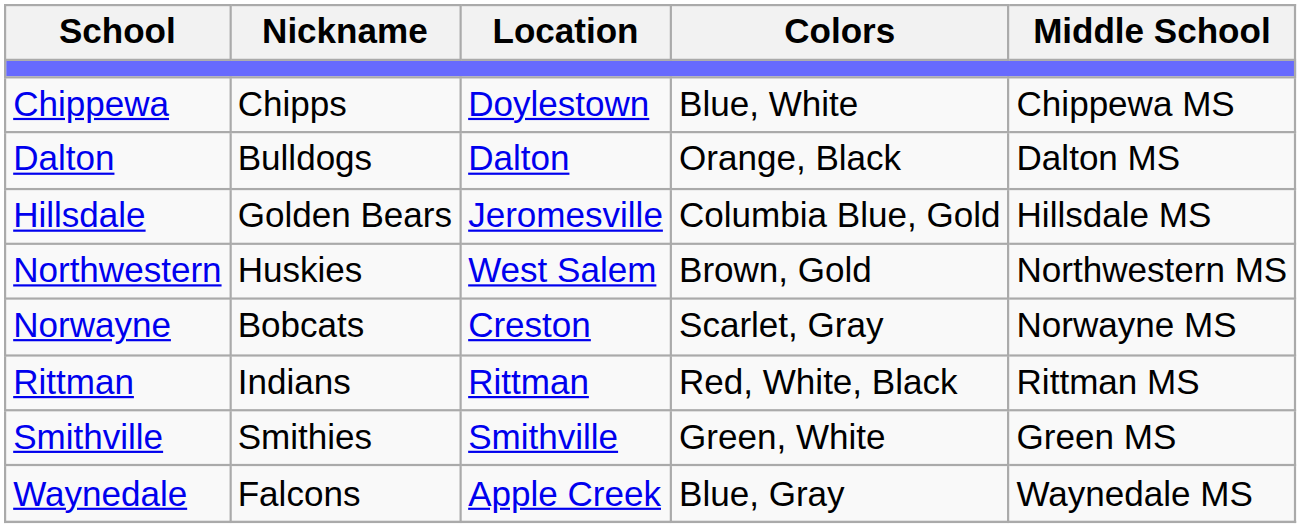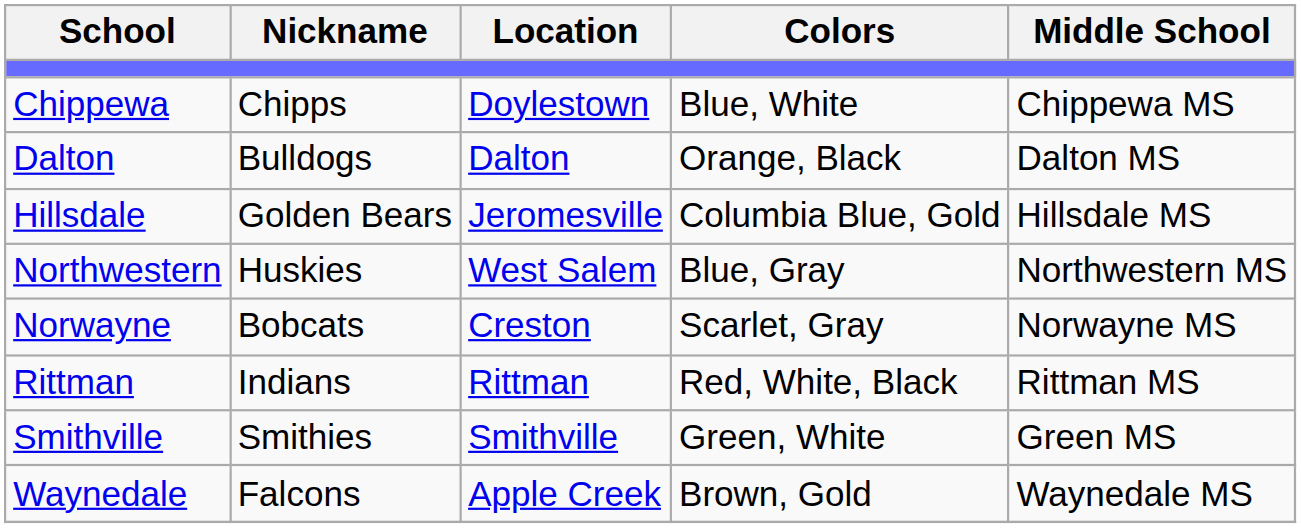(775, 270) Brown, Gold -> (762, 270) Blue, Gray
(762, 493) Blue, Gray -> (775, 493) Brown, Gold
